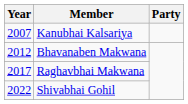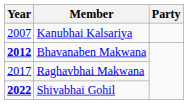(19, 52) normal -> (19, 52) bold
(19, 90) normal -> (19, 90) bold
